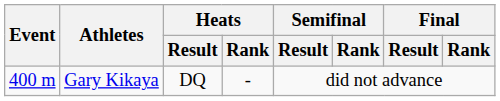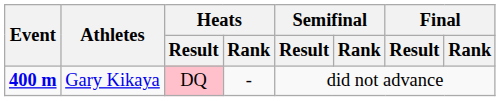(32, 80) normal -> (33, 80) bold
(193, 80) no background -> (194, 80) pink background
